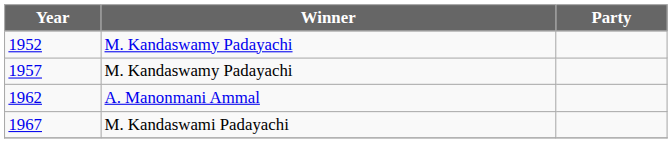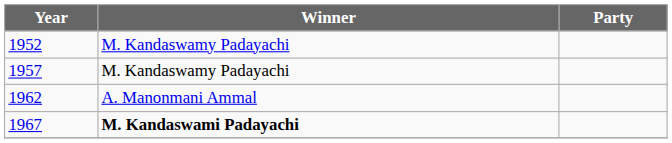(197, 124) normal -> (200, 124) bold
